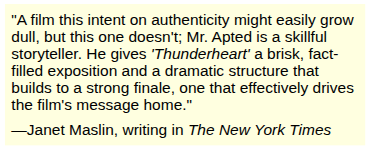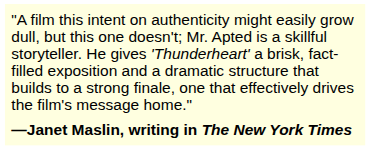(171, 130) normal -> (182, 130) bold
